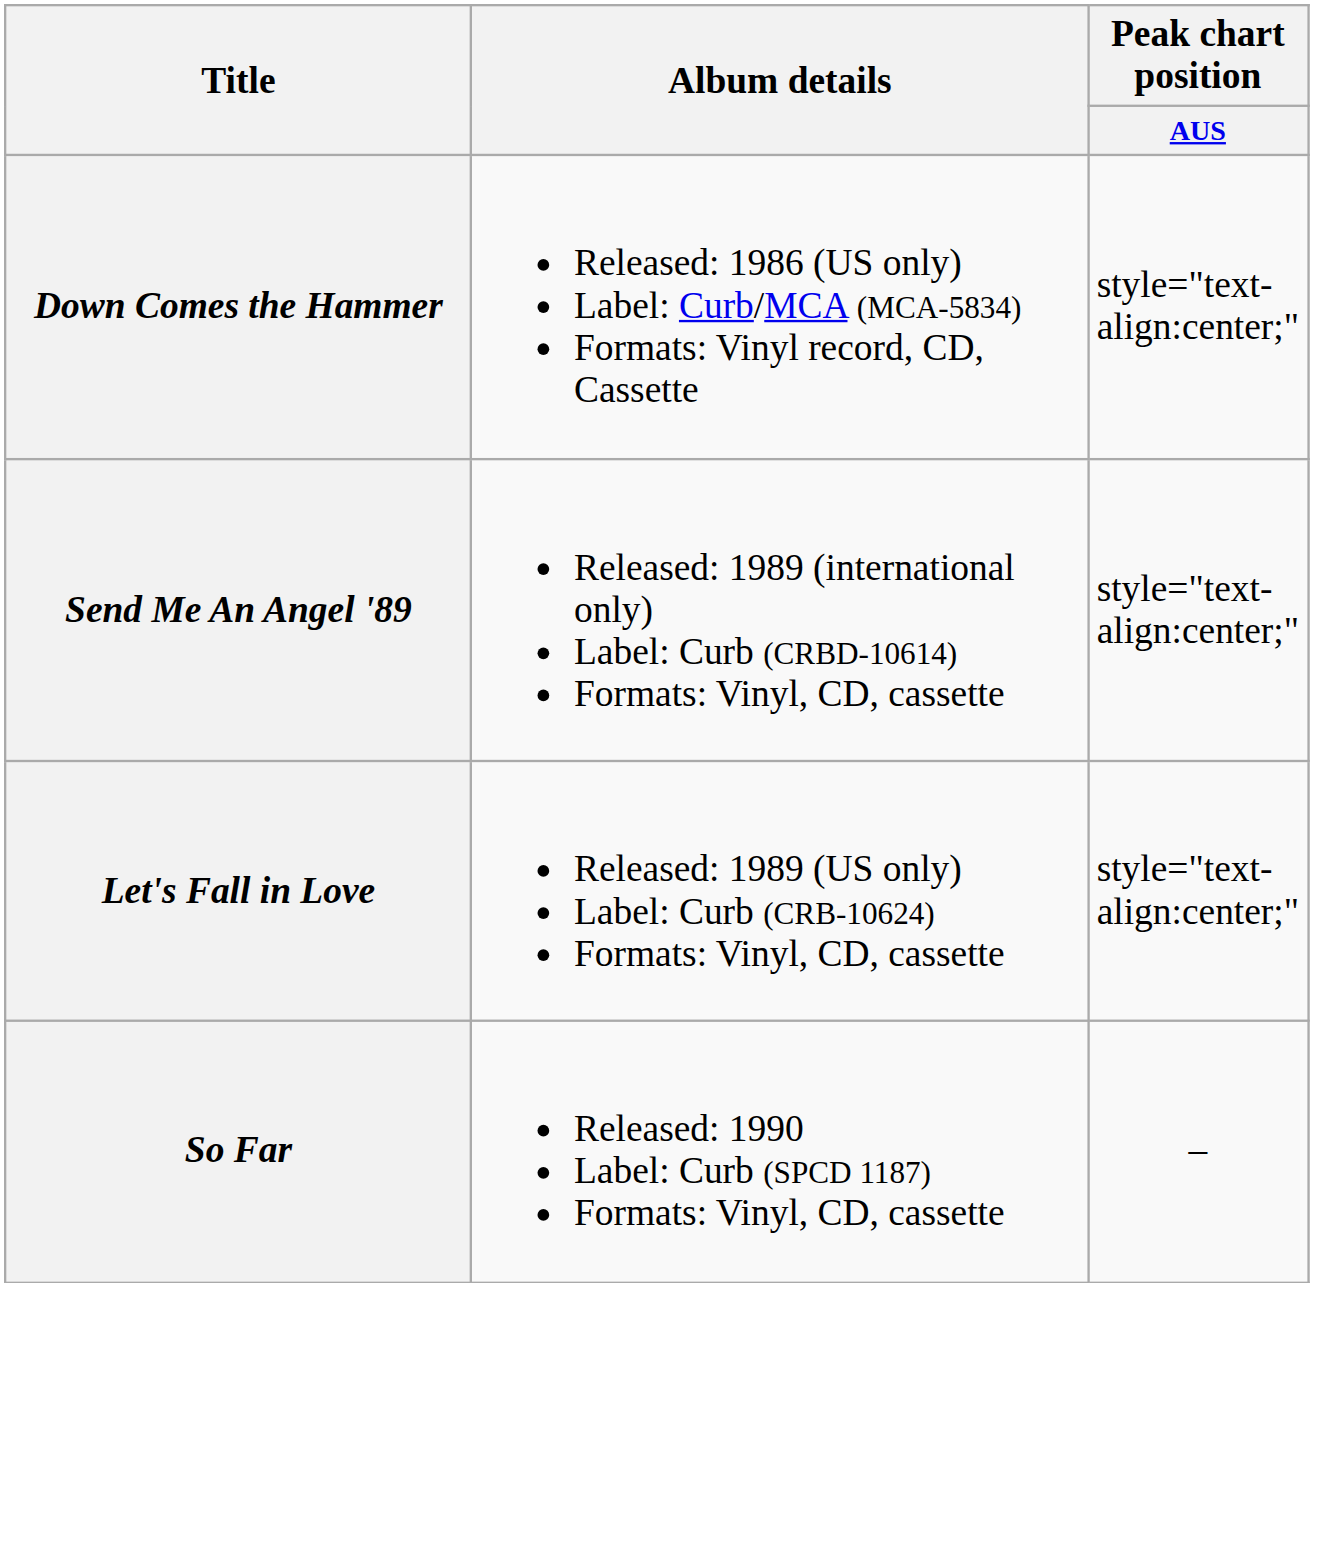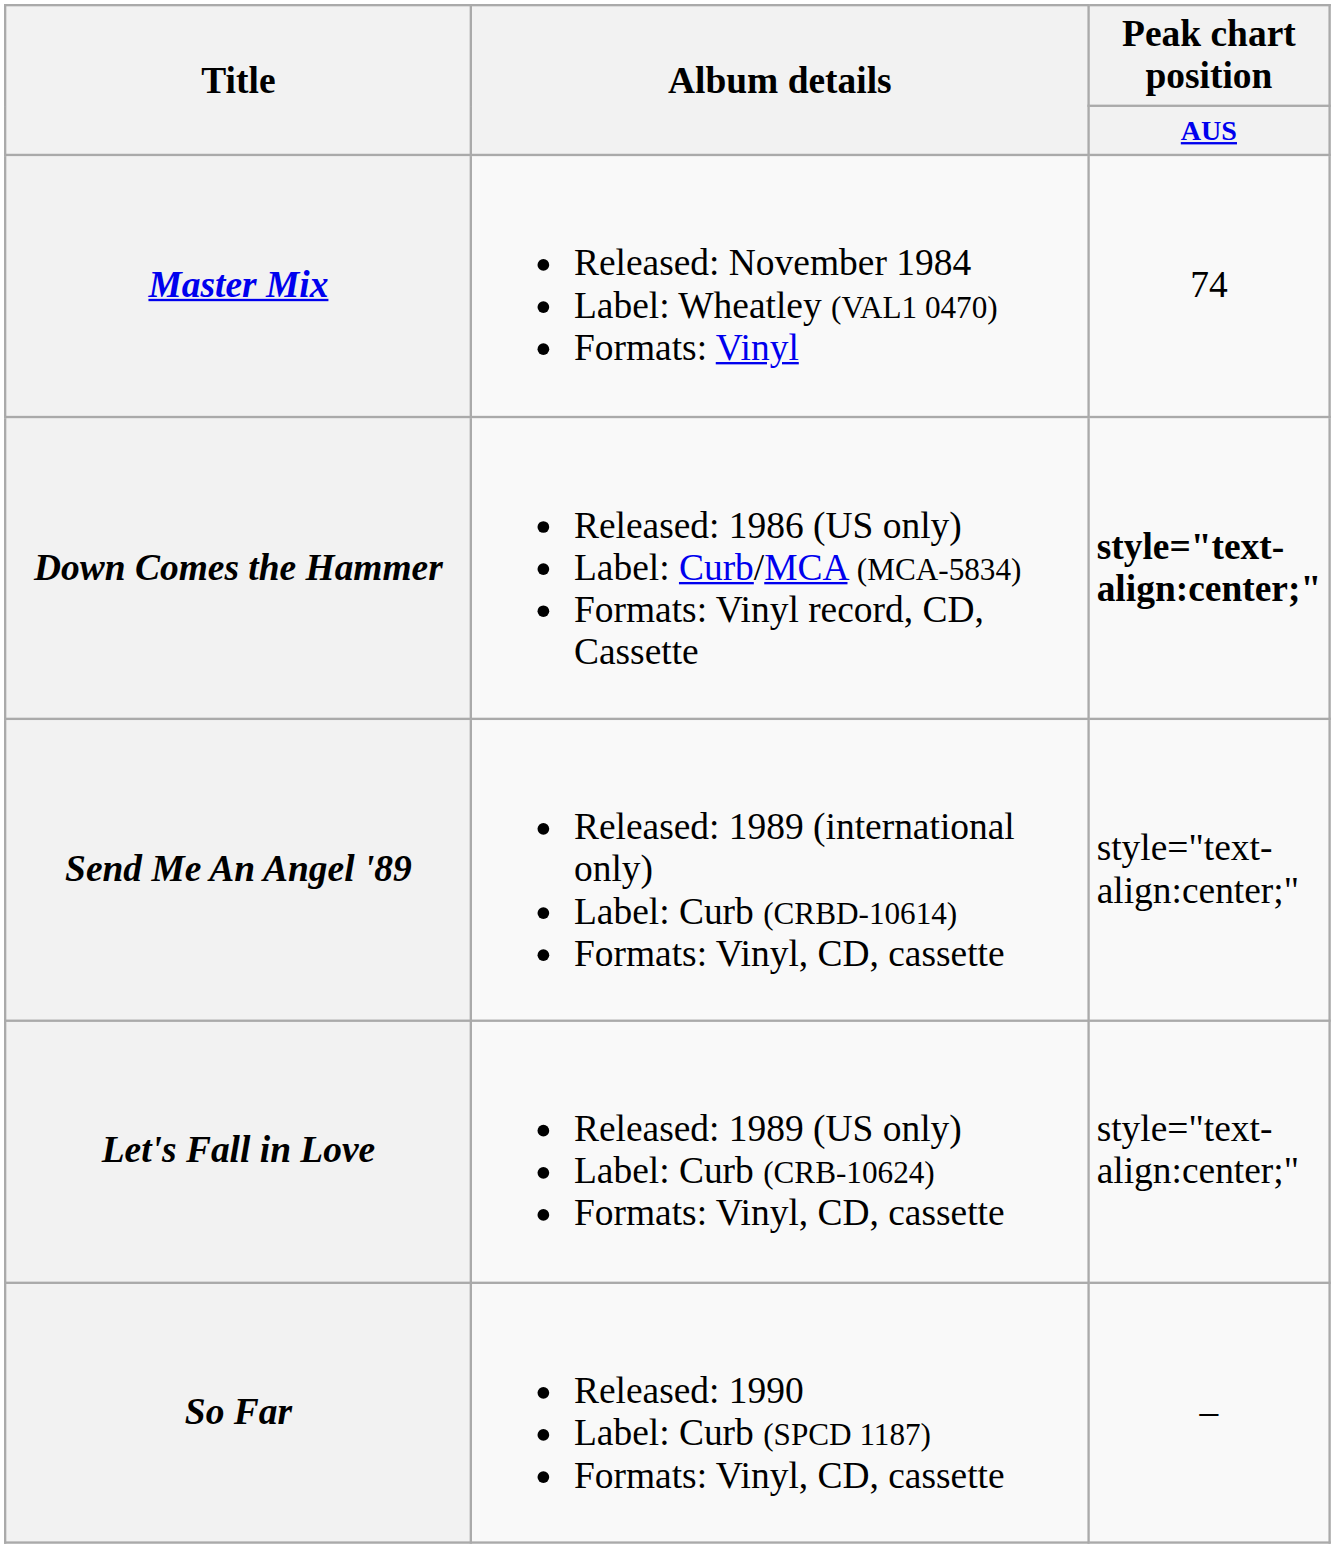+ row: (238, 284)
(1198, 305) normal -> (1209, 566) bold
